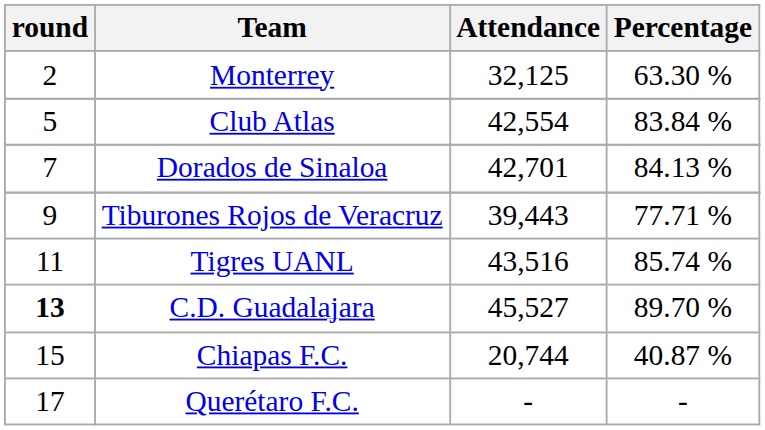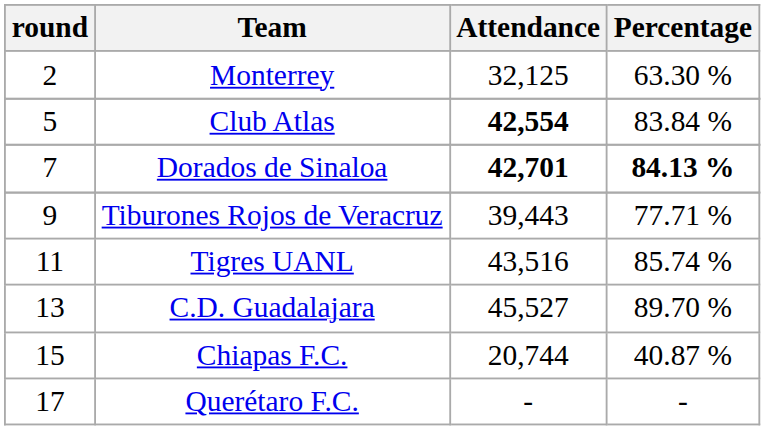(528, 121) normal -> (528, 121) bold
(528, 167) normal -> (528, 167) bold
(683, 167) normal -> (683, 167) bold
(50, 307) bold -> (50, 307) normal
